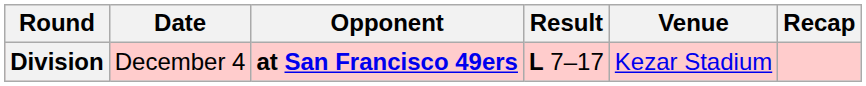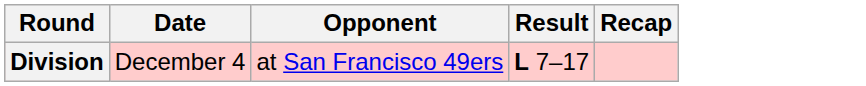- column: (694, 23)
(387, 61) bold -> (380, 61) normal
